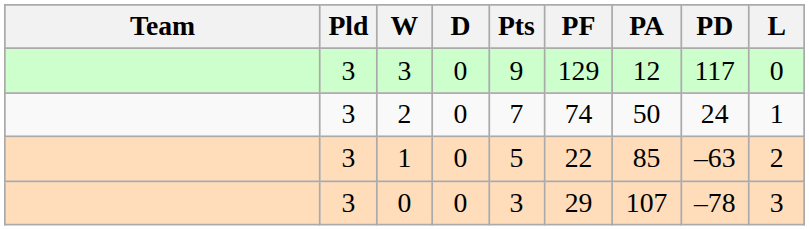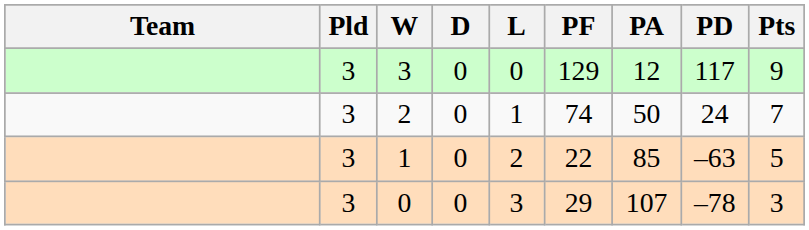columns swapped: (777, 26) <-> (516, 26)
